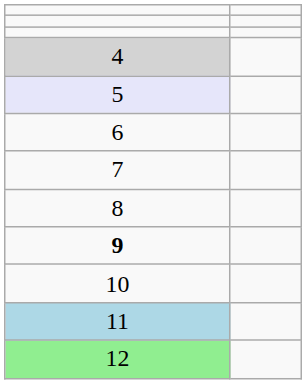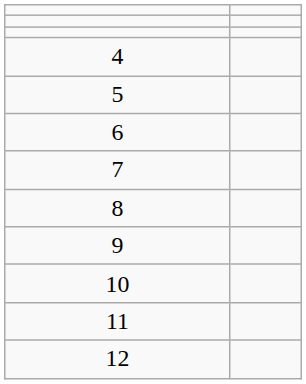(117, 56) lightgrey background -> (117, 56) no background
(117, 94) lavender background -> (117, 94) no background
(117, 245) bold -> (117, 245) normal
(117, 321) lightblue background -> (117, 321) no background
(117, 358) lightgreen background -> (117, 358) no background
